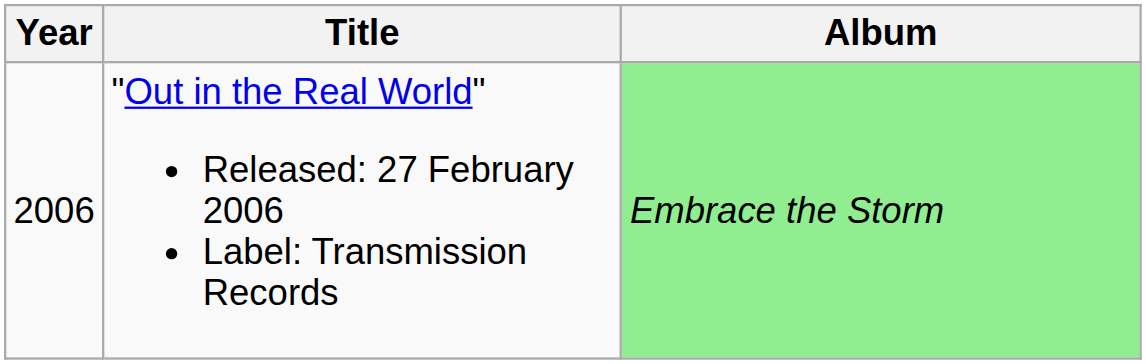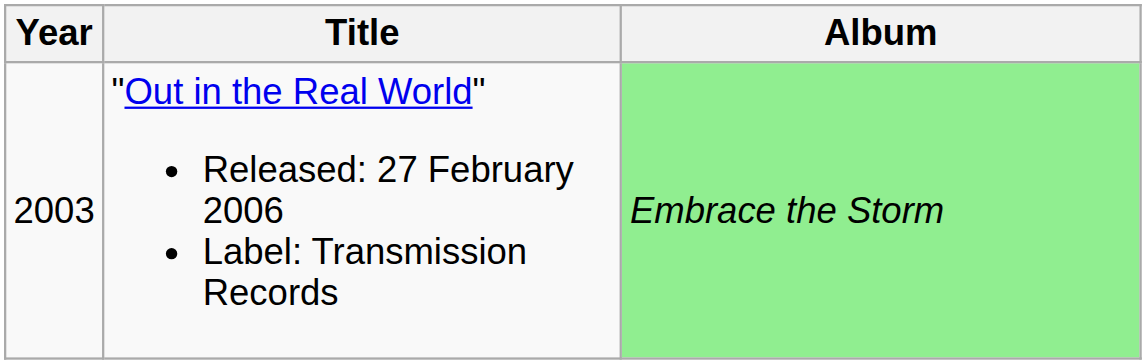(54, 209) 2006 -> (54, 209) 2003
